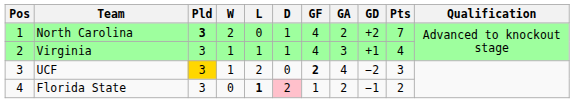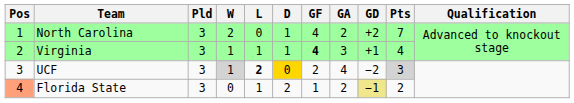(202, 32) bold -> (202, 32) normal
(315, 51) normal -> (315, 51) bold
(202, 70) gold background -> (202, 70) no background
(231, 70) no background -> (231, 70) lightgrey background
(259, 70) normal -> (259, 70) bold
(287, 70) no background -> (287, 70) gold background
(315, 70) bold -> (315, 70) normal
(400, 70) no background -> (400, 70) lightgrey background
(20, 88) no background -> (20, 88) lightsalmon background
(259, 88) bold -> (259, 88) normal
(287, 88) pink background -> (287, 88) no background
(372, 88) no background -> (372, 88) khaki background
